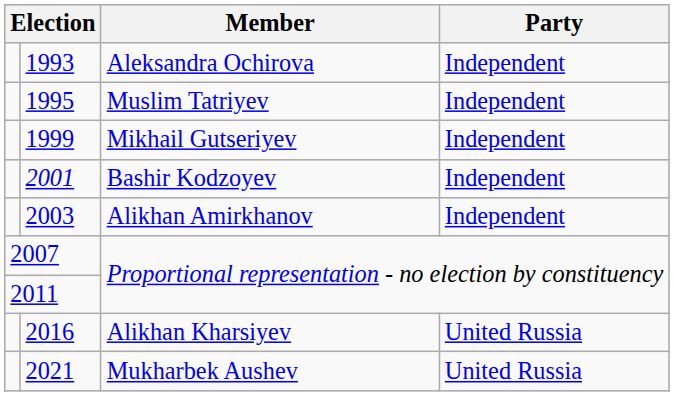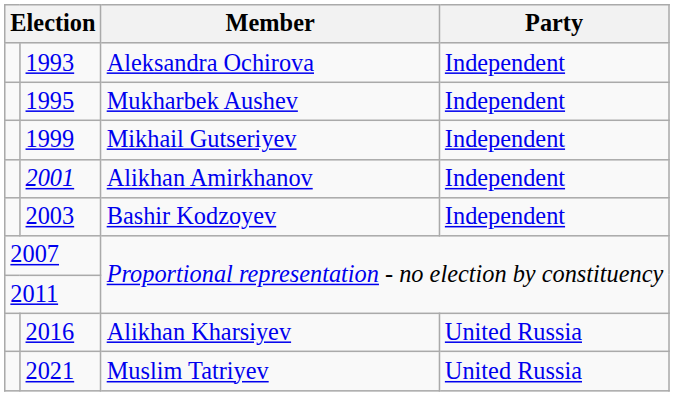(188, 100) Muslim Tatriyev -> (202, 100) Mukharbek Aushev
(191, 178) Bashir Kodzoyev -> (210, 178) Alikhan Amirkhanov
(210, 216) Alikhan Amirkhanov -> (191, 216) Bashir Kodzoyev
(202, 370) Mukharbek Aushev -> (188, 370) Muslim Tatriyev
